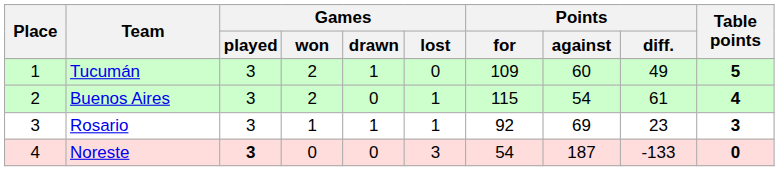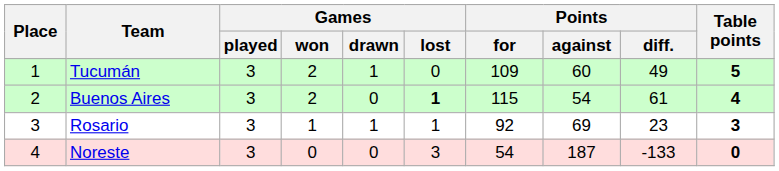(435, 98) normal -> (435, 98) bold
(251, 152) bold -> (251, 152) normal
